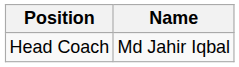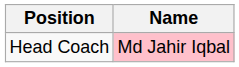(174, 47) no background -> (174, 47) pink background
